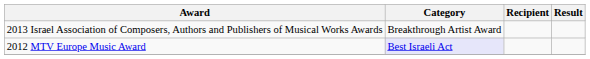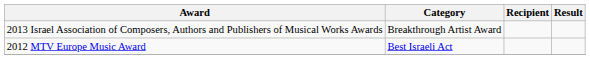(420, 46) lavender background -> (420, 46) no background
